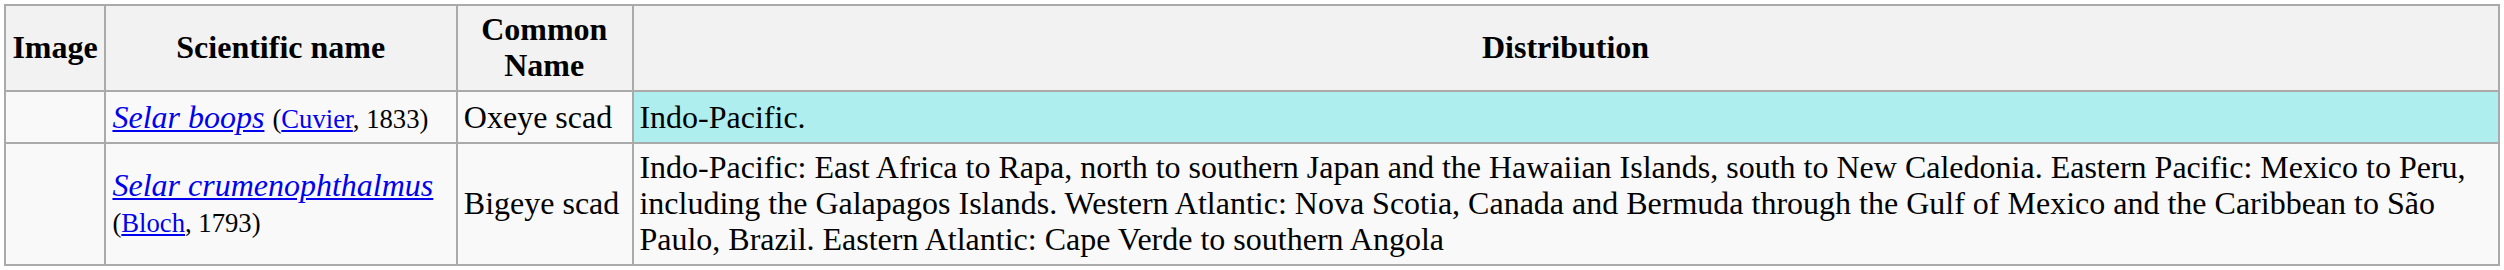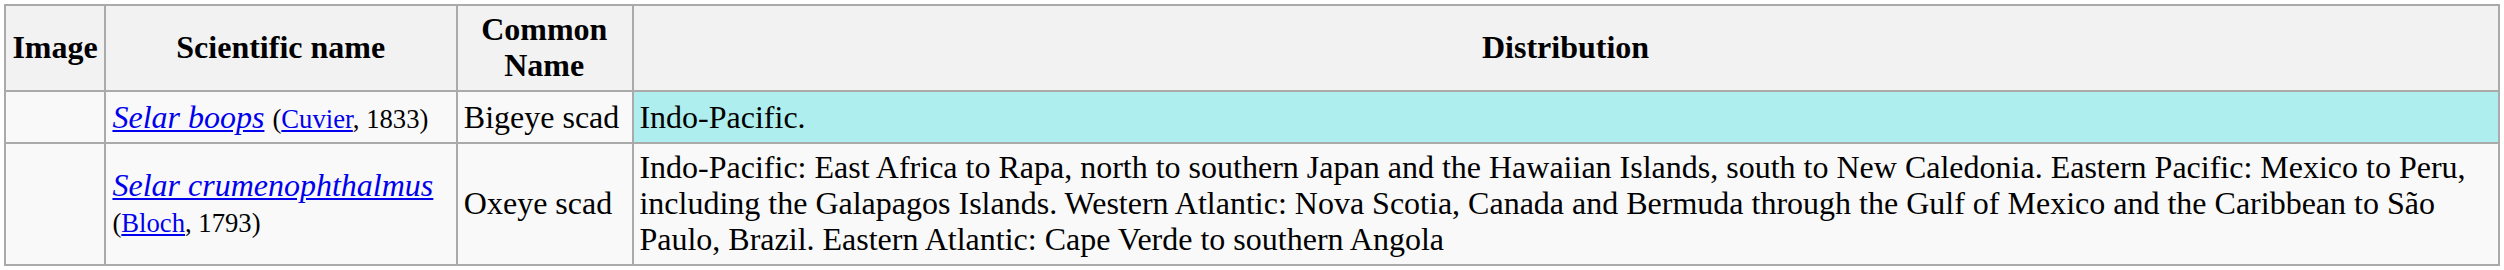(538, 116) Oxeye scad -> (542, 116) Bigeye scad
(542, 203) Bigeye scad -> (538, 203) Oxeye scad
